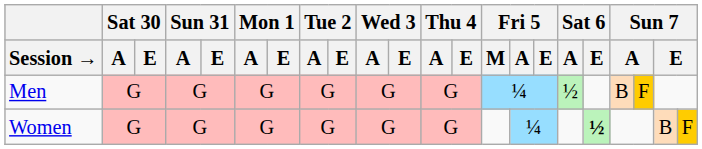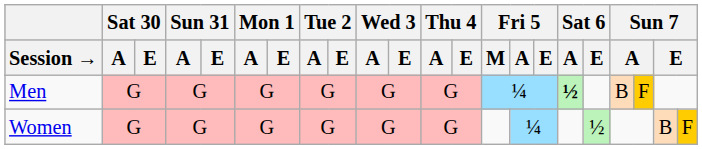(570, 92) normal -> (570, 92) bold
(597, 127) bold -> (597, 127) normal
